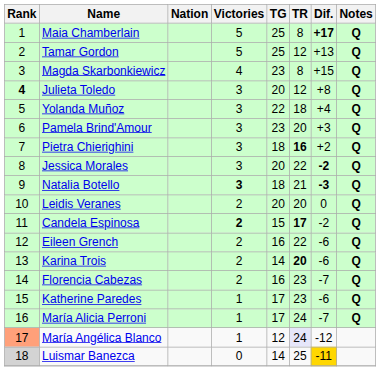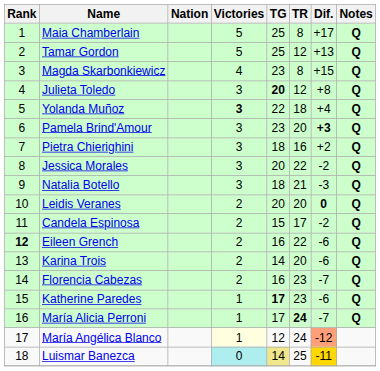(324, 33) bold -> (324, 33) normal
(22, 90) bold -> (22, 90) normal
(278, 90) normal -> (278, 90) bold
(239, 109) normal -> (239, 109) bold
(324, 128) normal -> (324, 128) bold
(300, 147) bold -> (300, 147) normal
(324, 166) bold -> (324, 166) normal
(239, 185) bold -> (239, 185) normal
(324, 185) bold -> (324, 185) normal
(324, 204) normal -> (324, 204) bold
(239, 223) bold -> (239, 223) normal
(300, 223) bold -> (300, 223) normal
(22, 242) normal -> (22, 242) bold
(300, 261) bold -> (300, 261) normal
(278, 299) normal -> (278, 299) bold
(300, 318) normal -> (300, 318) bold
(22, 337) lightsalmon background -> (22, 337) no background
(239, 337) no background -> (239, 337) lightyellow background
(300, 337) lavender background -> (300, 337) no background
(324, 337) no background -> (324, 337) lightsalmon background
(22, 356) lightgrey background -> (22, 356) no background
(239, 356) no background -> (239, 356) paleturquoise background
(278, 356) no background -> (278, 356) khaki background
